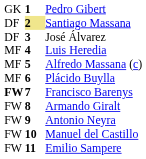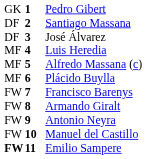(28, 22) khaki background -> (28, 22) no background
(14, 92) bold -> (13, 92) normal
(13, 148) normal -> (14, 148) bold
